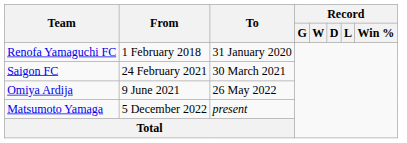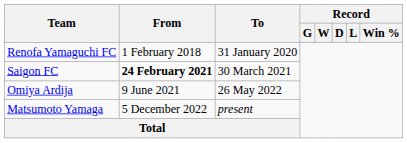(164, 71) normal -> (167, 71) bold
